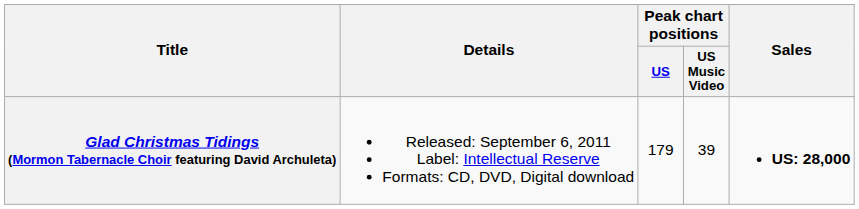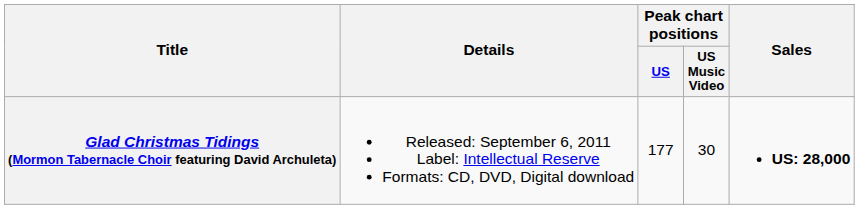(661, 150) 179 -> (661, 150) 177
(706, 150) 39 -> (706, 150) 30
